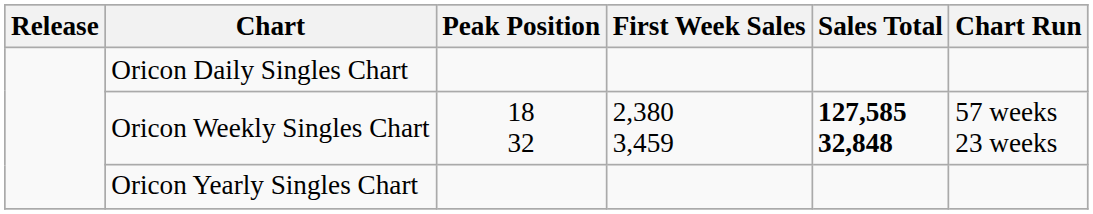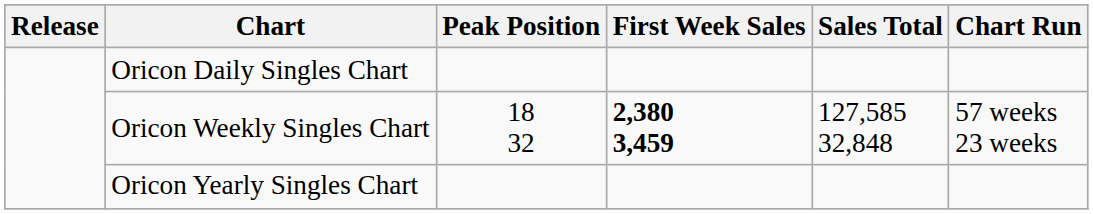(643, 127) normal -> (643, 127) bold
(862, 127) bold -> (862, 127) normal
